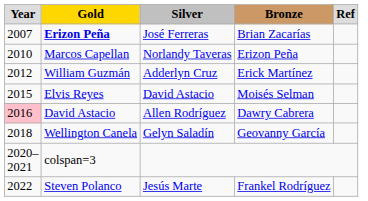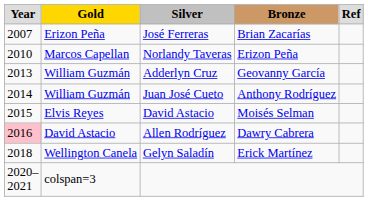(77, 34) bold -> (75, 34) normal
(20, 73) 2012 -> (20, 73) 2013
(275, 73) Erick Martínez -> (281, 73) Geovanny García
+ row: (183, 93)
(281, 133) Geovanny García -> (275, 152) Erick Martínez
- row: (173, 186)
